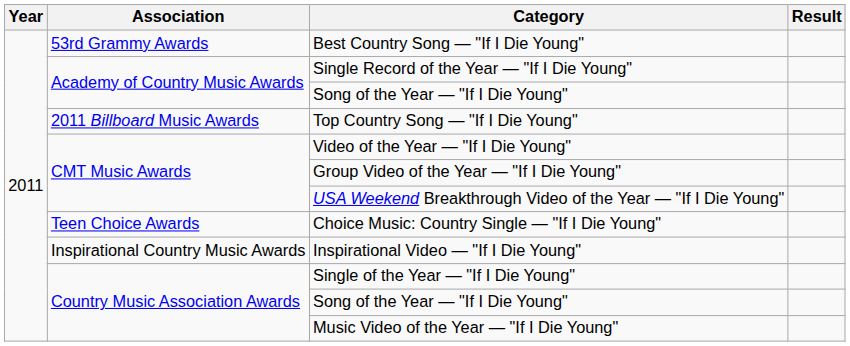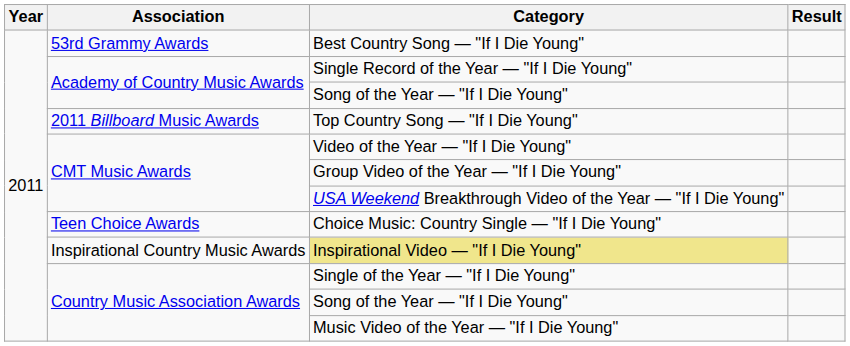(447, 250) no background -> (447, 250) khaki background
